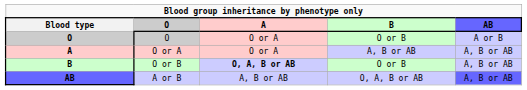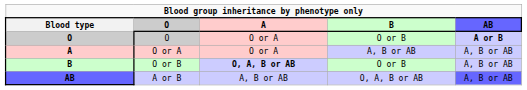(488, 38) normal -> (488, 38) bold
